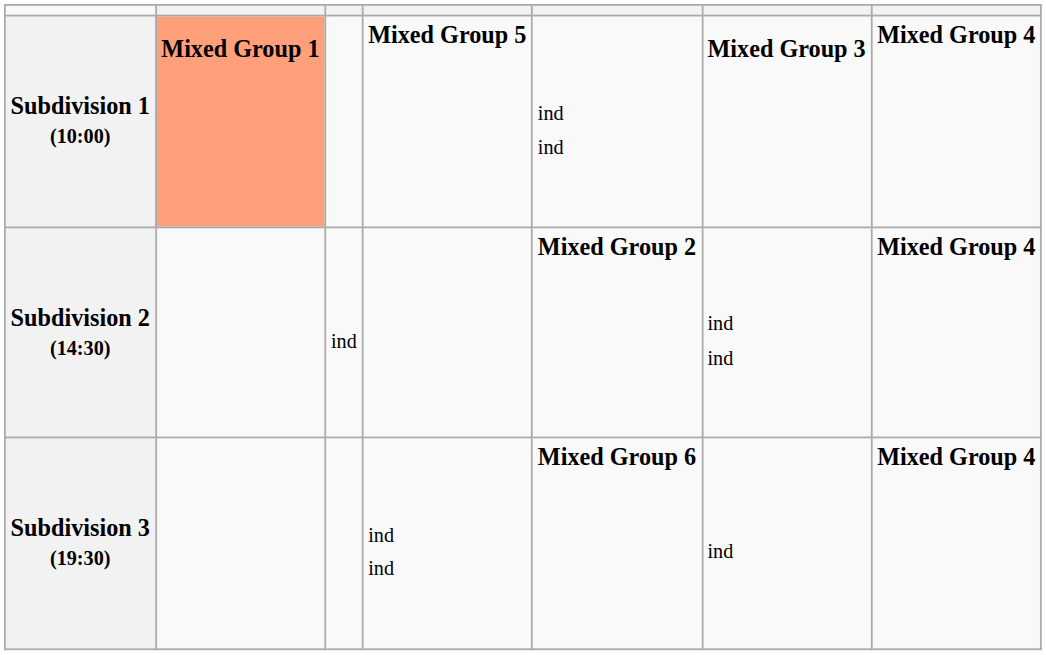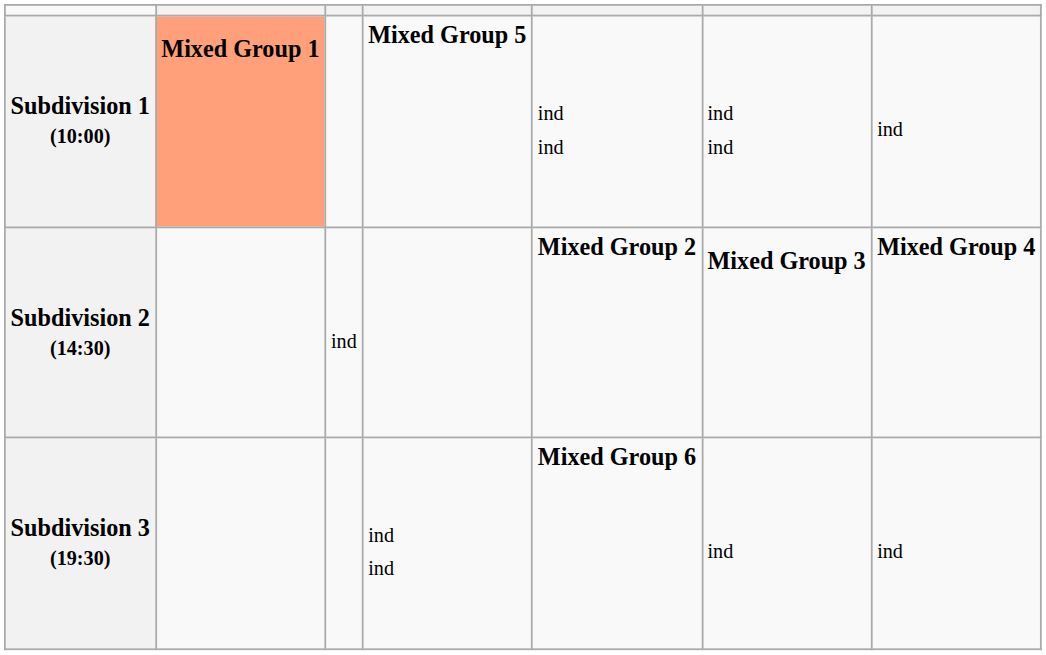(787, 49) Mixed Group 3 -> (720, 129) ind ind
(956, 35) Mixed Group 4 -> (890, 129) ind
(720, 340) ind ind -> (787, 260) Mixed Group 3
(956, 457) Mixed Group 4 -> (890, 551) ind
